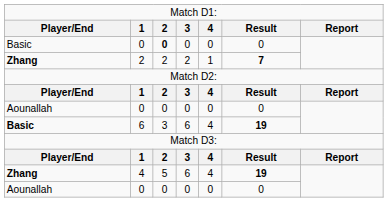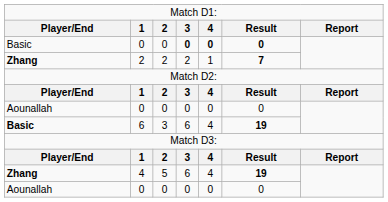(164, 44) bold -> (164, 44) normal
(187, 44) normal -> (187, 44) bold
(210, 44) normal -> (210, 44) bold
(261, 44) normal -> (261, 44) bold
